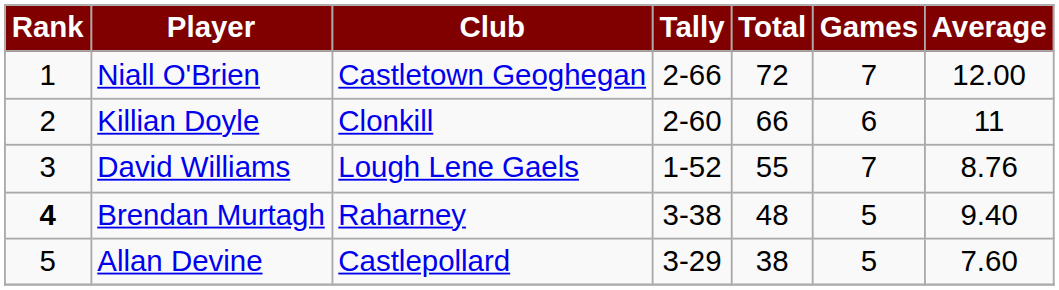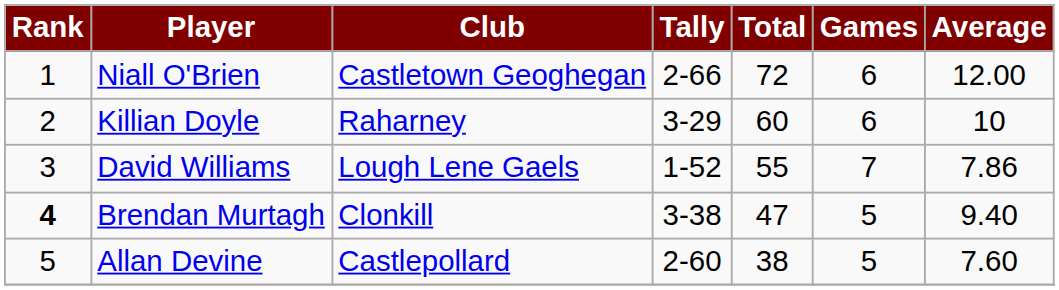(869, 74) 7 -> (869, 74) 6
(386, 121) Clonkill -> (402, 121) Raharney
(692, 121) 2-60 -> (692, 121) 3-29
(772, 121) 66 -> (772, 121) 60
(989, 121) 11 -> (989, 121) 10
(989, 167) 8.76 -> (989, 167) 7.86
(402, 214) Raharney -> (386, 214) Clonkill
(772, 214) 48 -> (772, 214) 47
(692, 261) 3-29 -> (692, 261) 2-60
